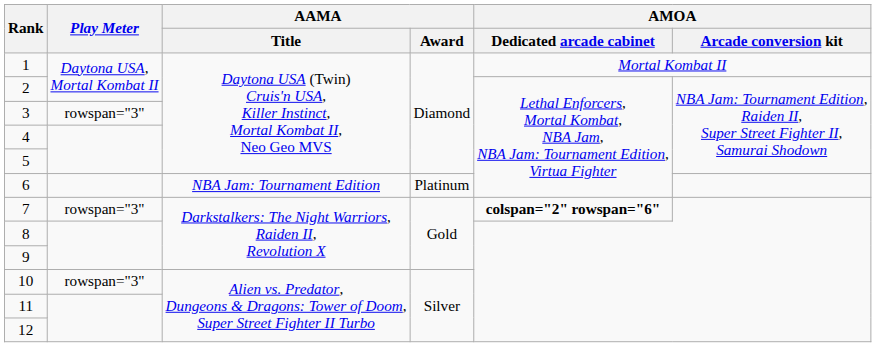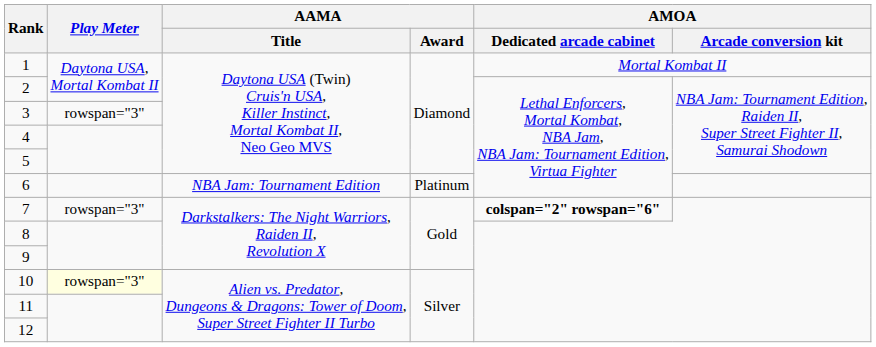(105, 281) no background -> (105, 281) lightyellow background
